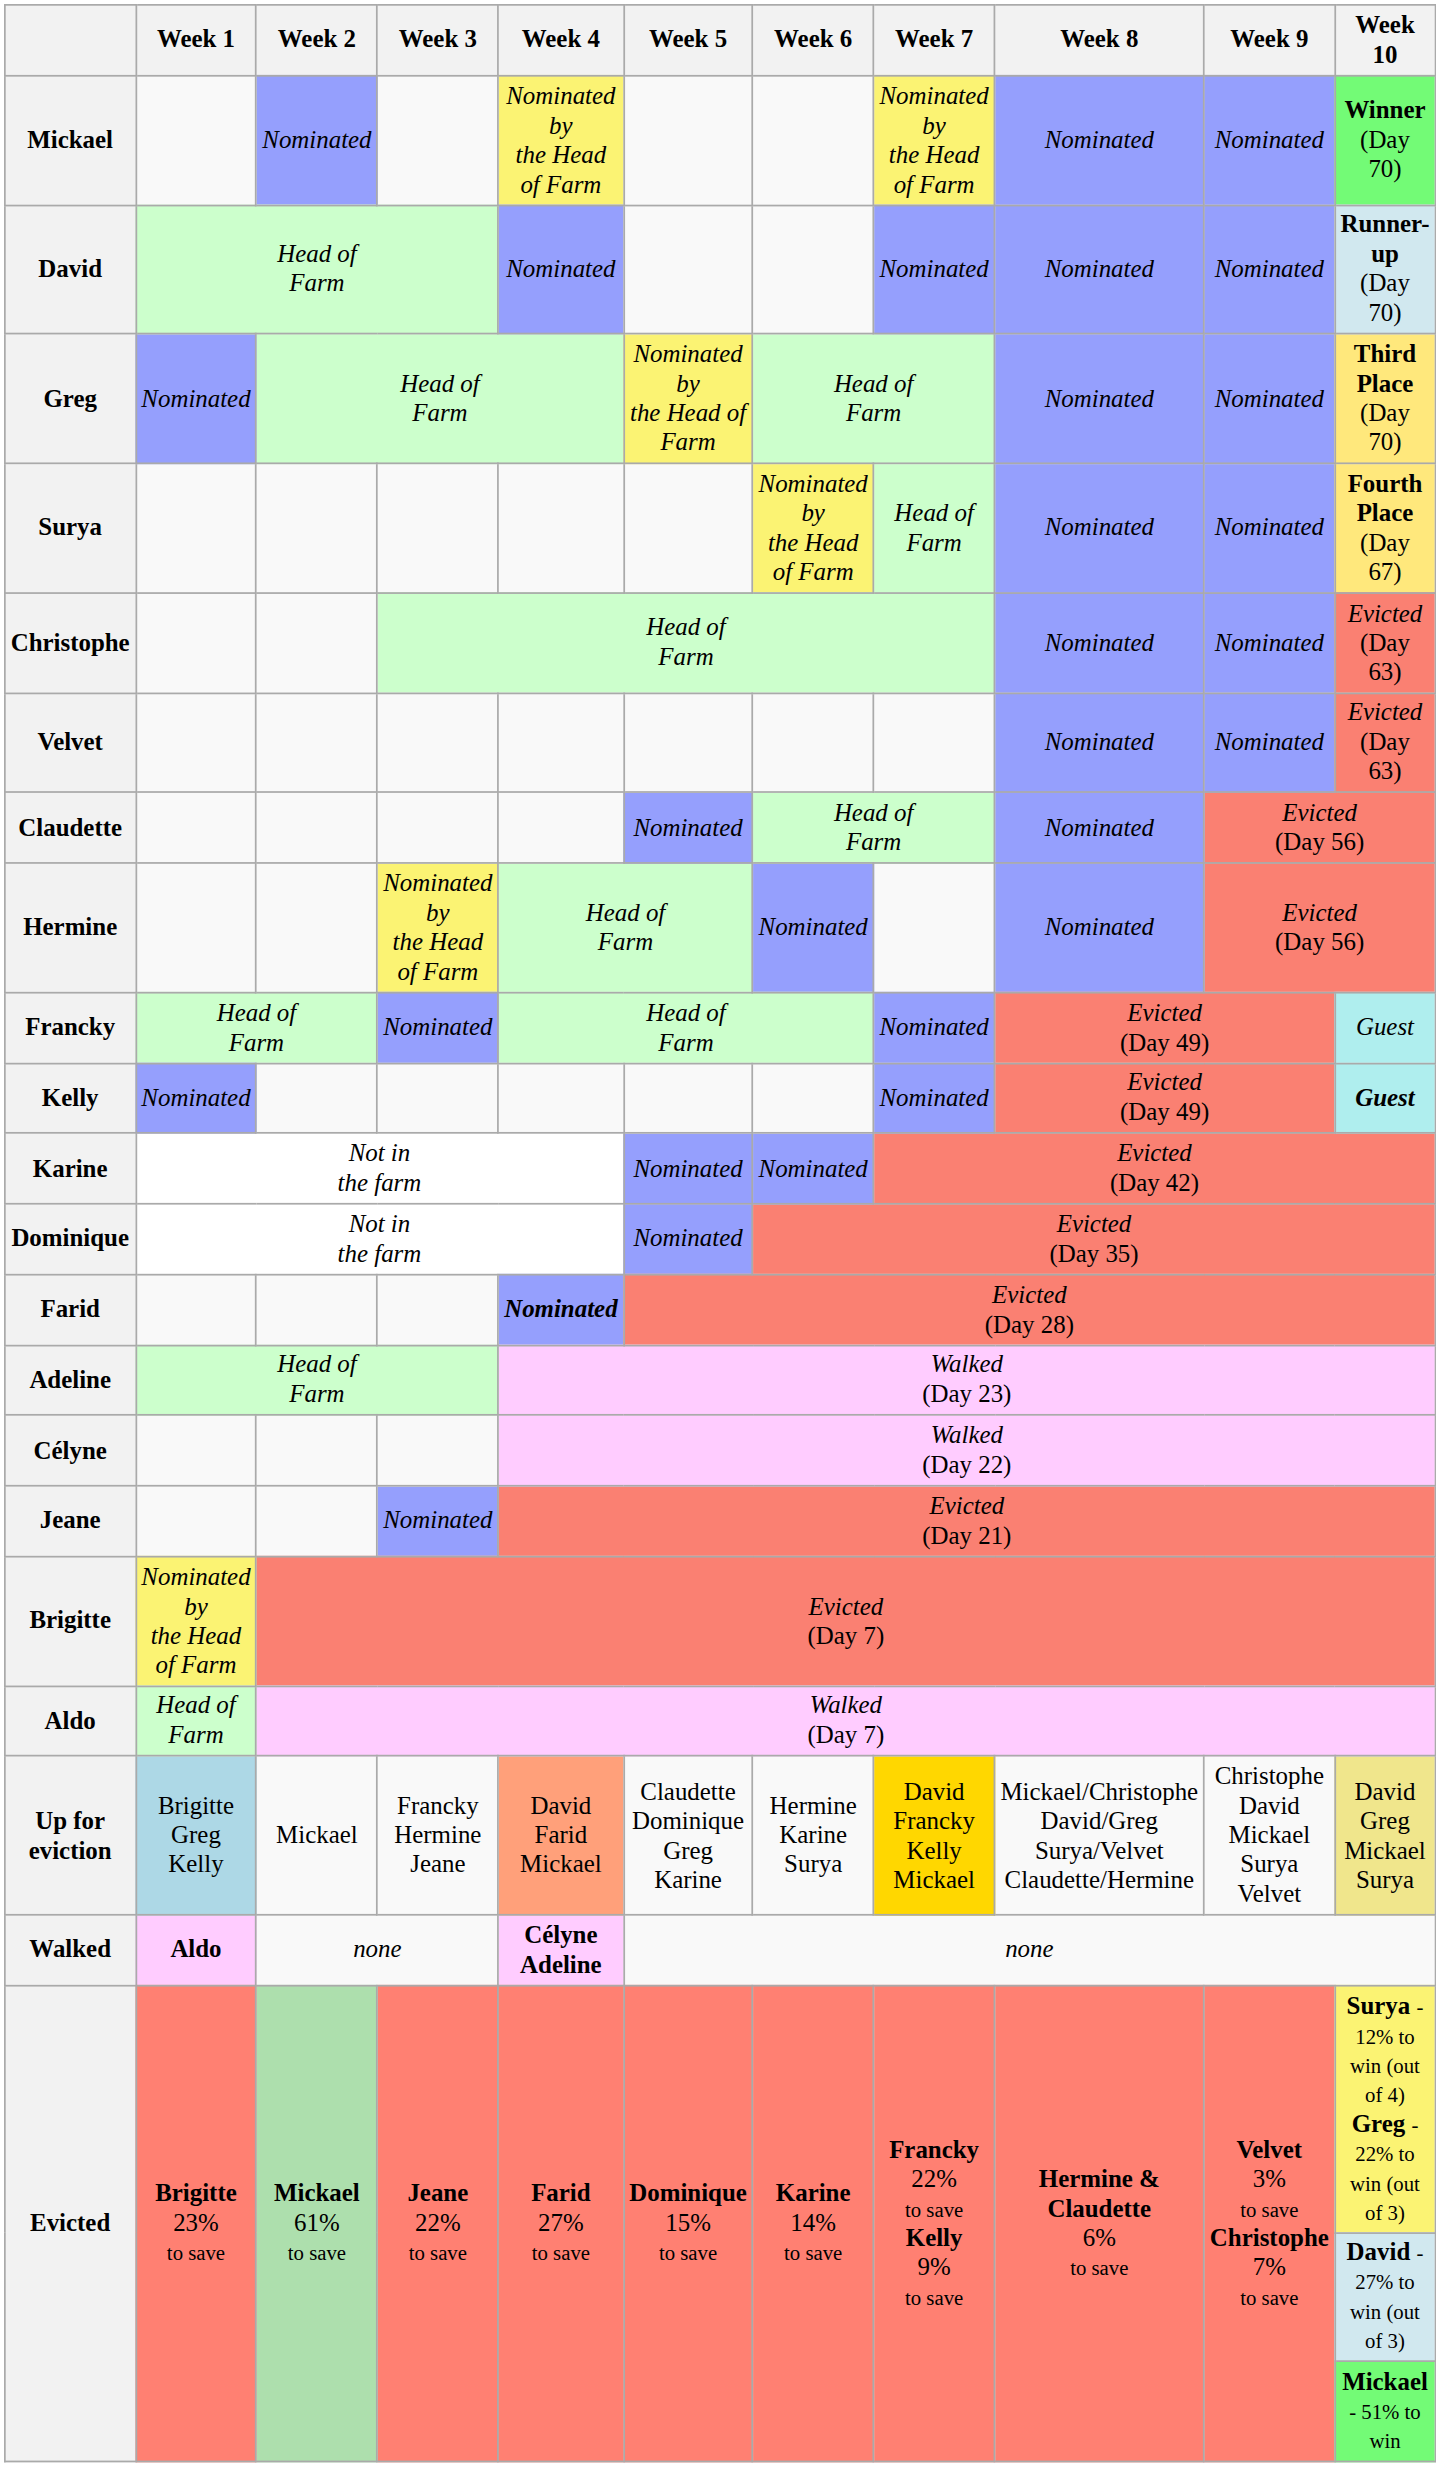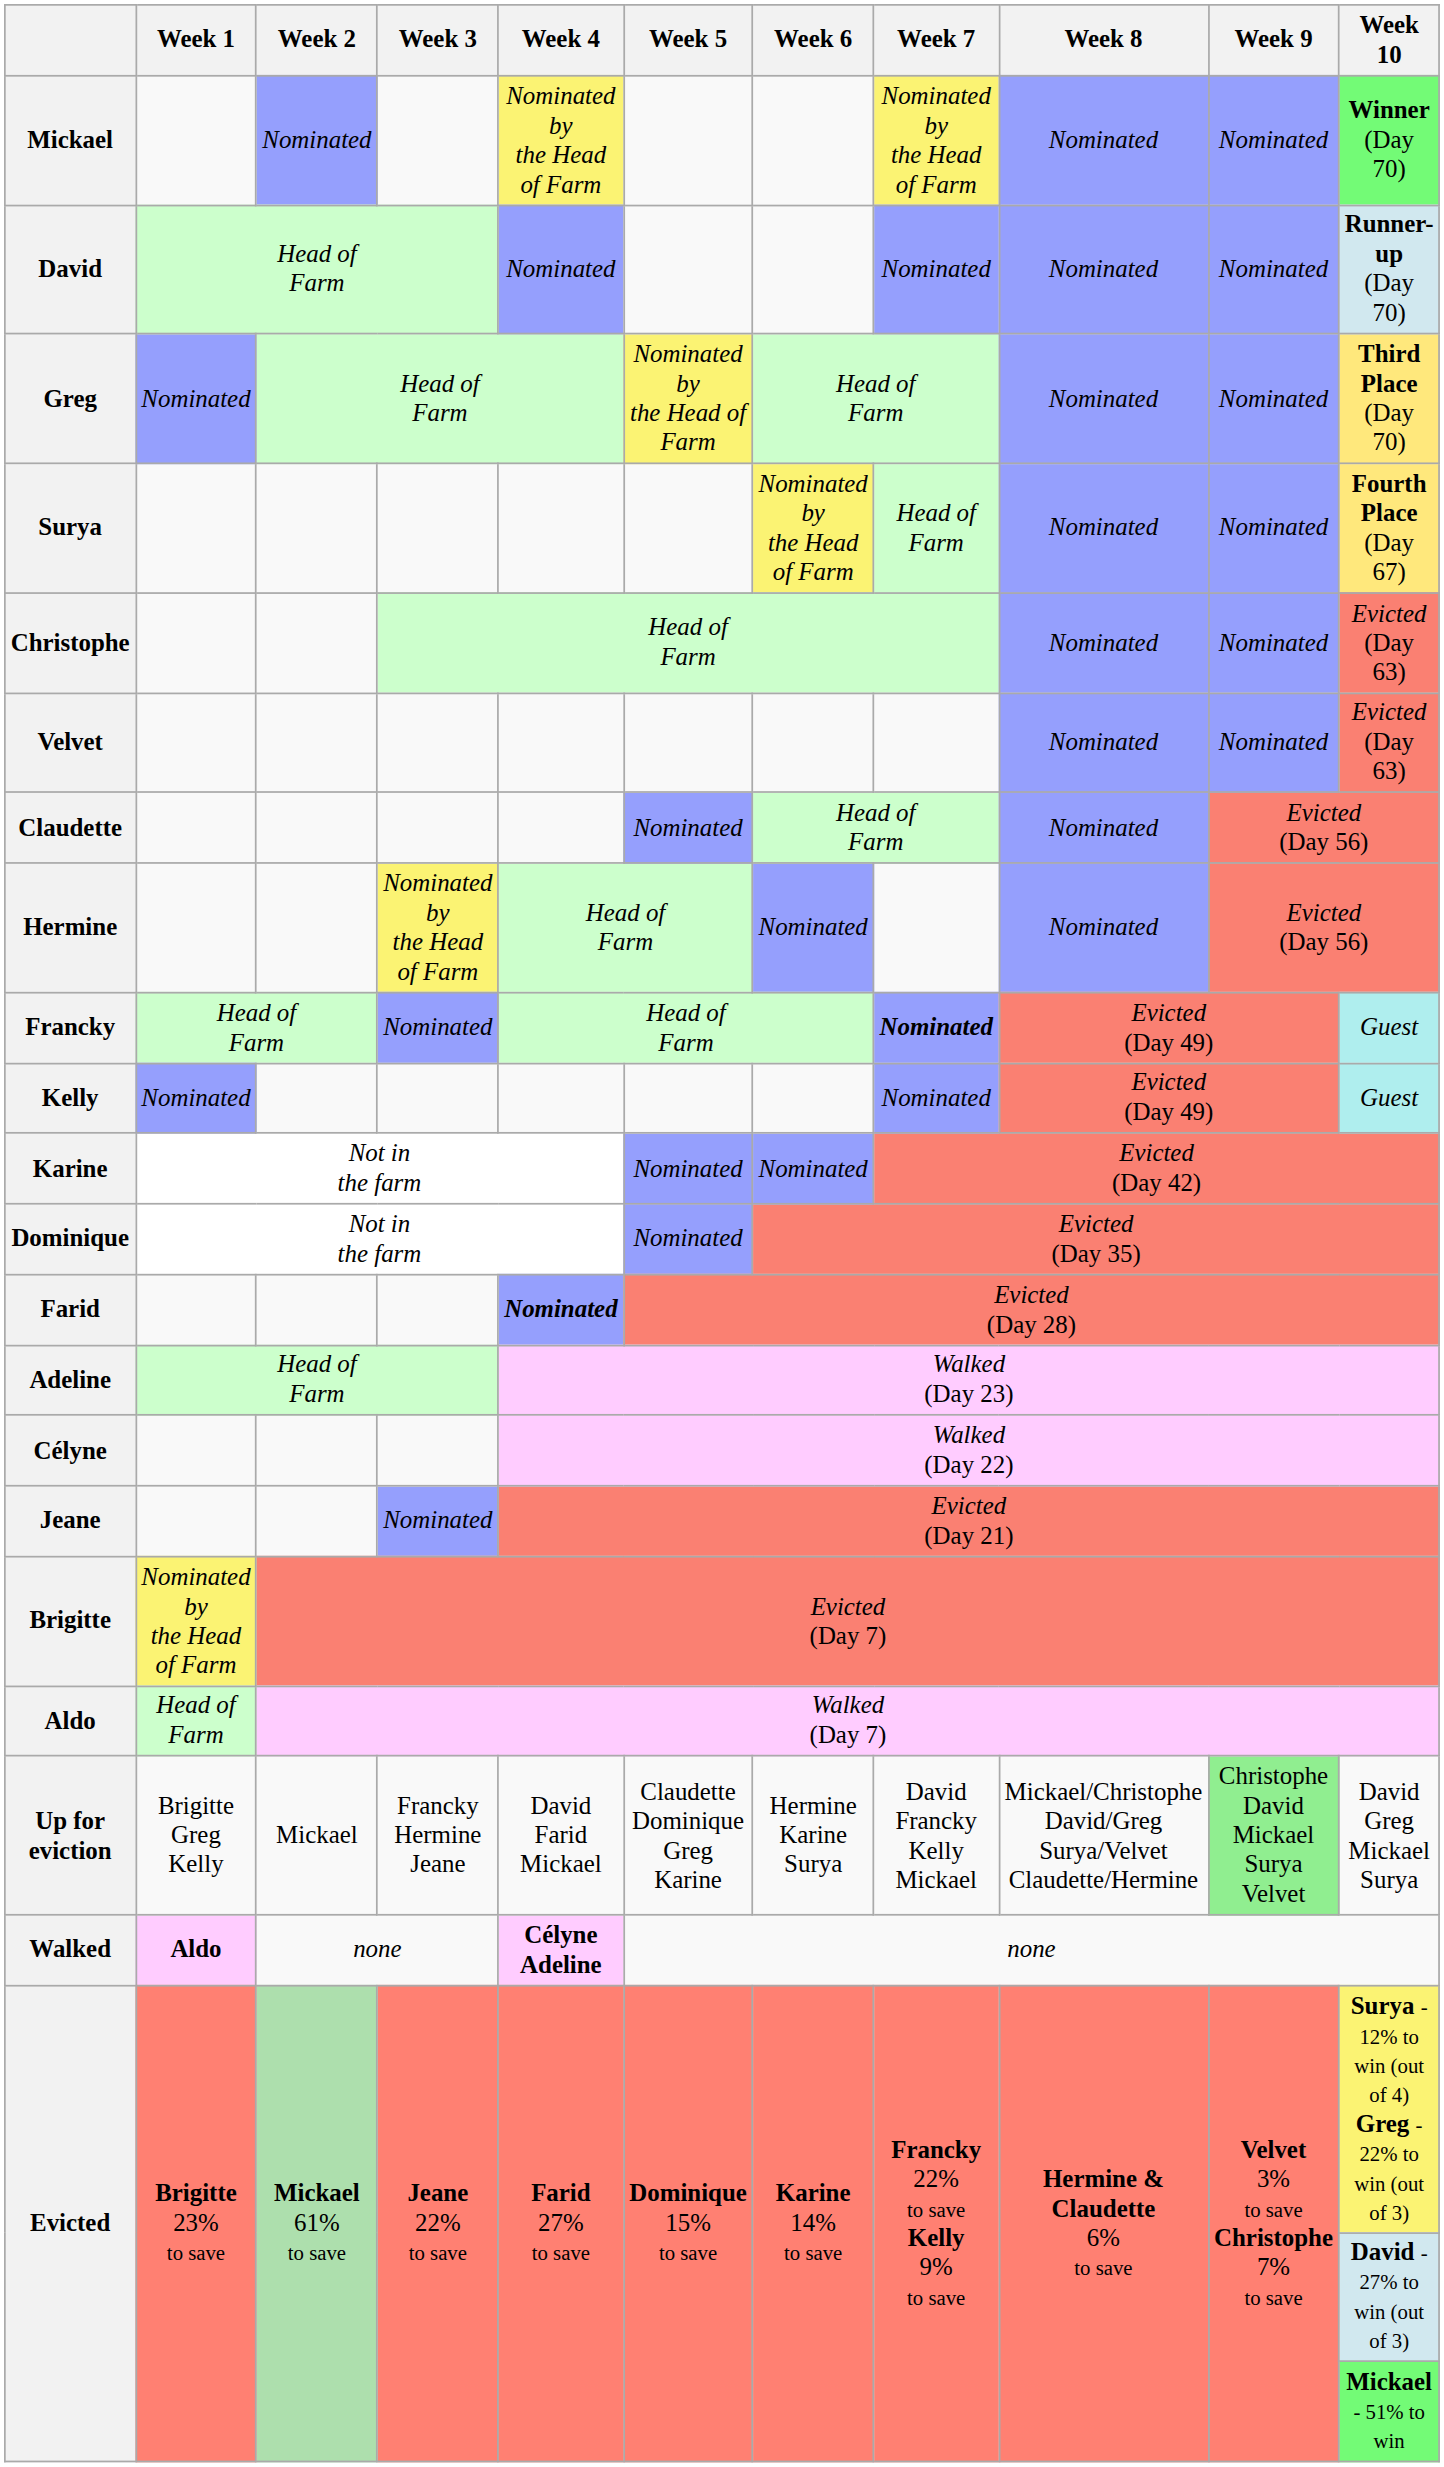(934, 1027) normal -> (936, 1027) bold
(1385, 1098) bold -> (1389, 1098) normal
(196, 1835) lightblue background -> (196, 1835) no background
(561, 1835) lightsalmon background -> (561, 1835) no background
(934, 1835) gold background -> (936, 1835) no background
(1269, 1835) no background -> (1273, 1835) lightgreen background
(1385, 1835) khaki background -> (1389, 1835) no background
